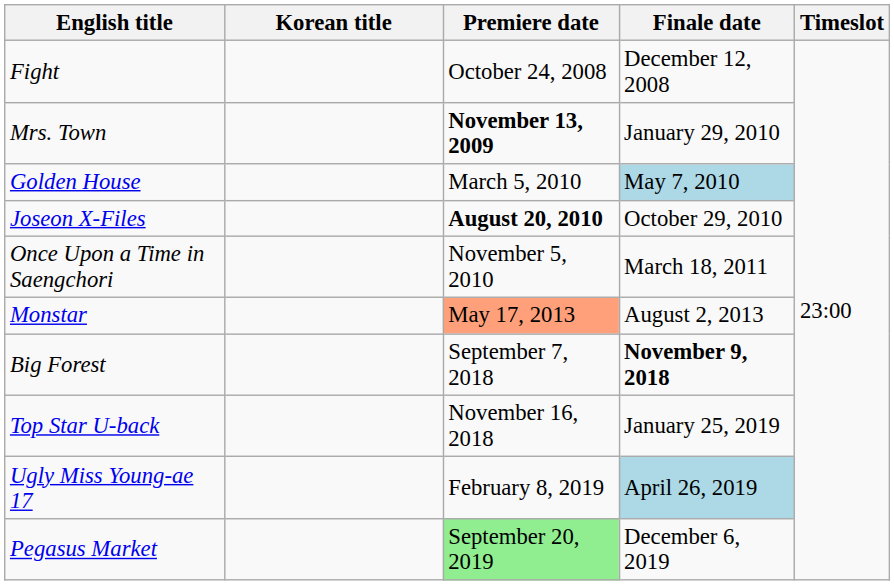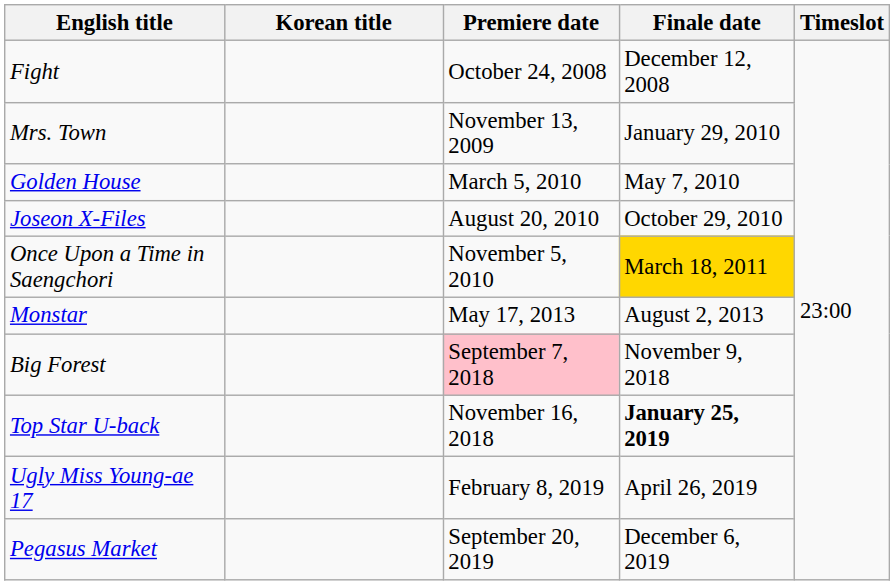(516, 132) bold -> (513, 132) normal
(682, 181) lightblue background -> (682, 181) no background
(526, 217) bold -> (524, 217) normal
(696, 266) no background -> (696, 266) gold background
(512, 315) lightsalmon background -> (512, 315) no background
(508, 364) no background -> (508, 364) pink background
(686, 364) bold -> (683, 364) normal
(702, 425) normal -> (682, 425) bold
(691, 487) lightblue background -> (691, 487) no background
(514, 548) lightgreen background -> (514, 548) no background
